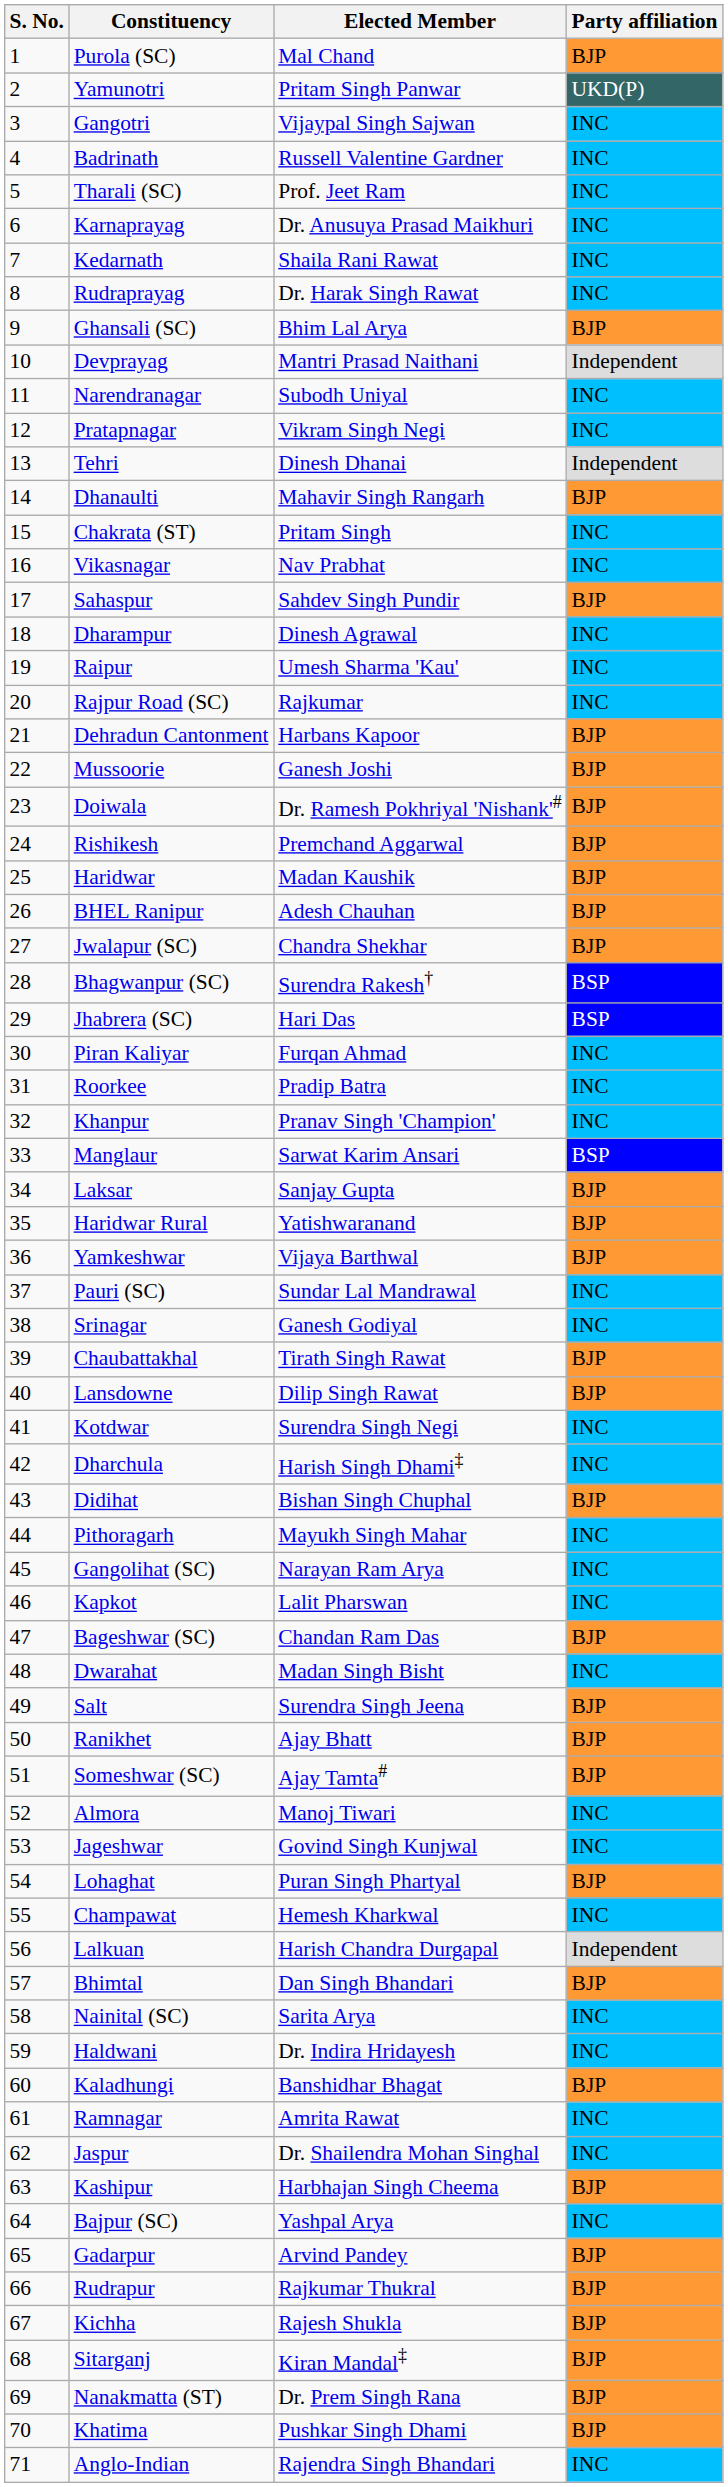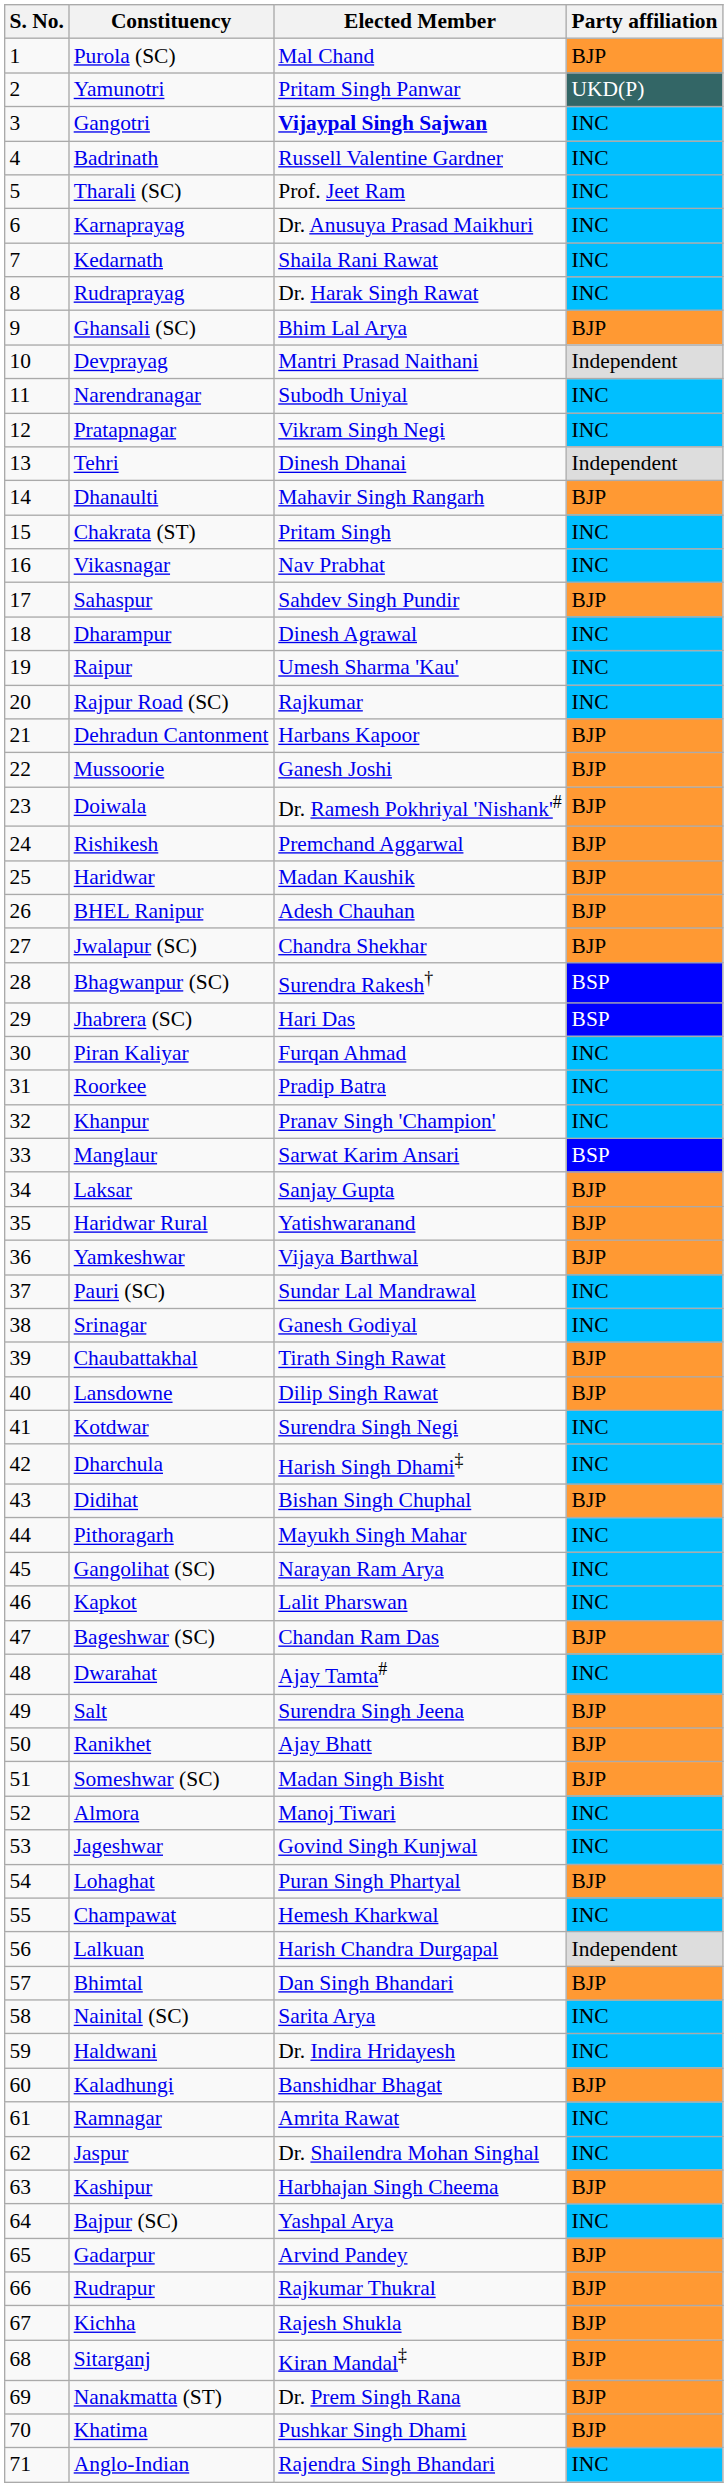(376, 123) normal -> (383, 123) bold
(361, 1671) Madan Singh Bisht -> (333, 1673) Ajay Tamta#
(333, 1775) Ajay Tamta# -> (361, 1778) Madan Singh Bisht
